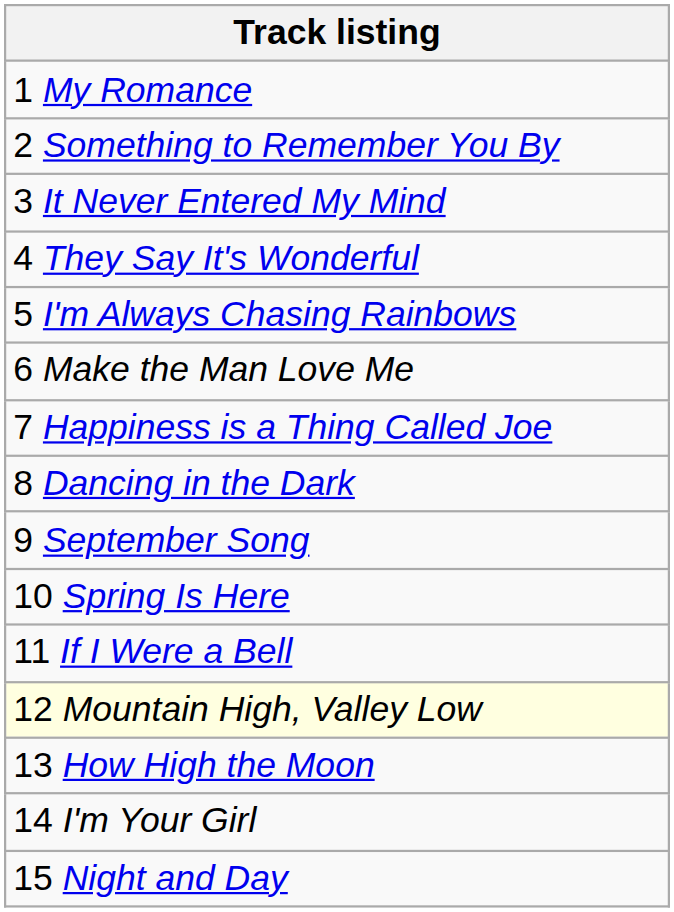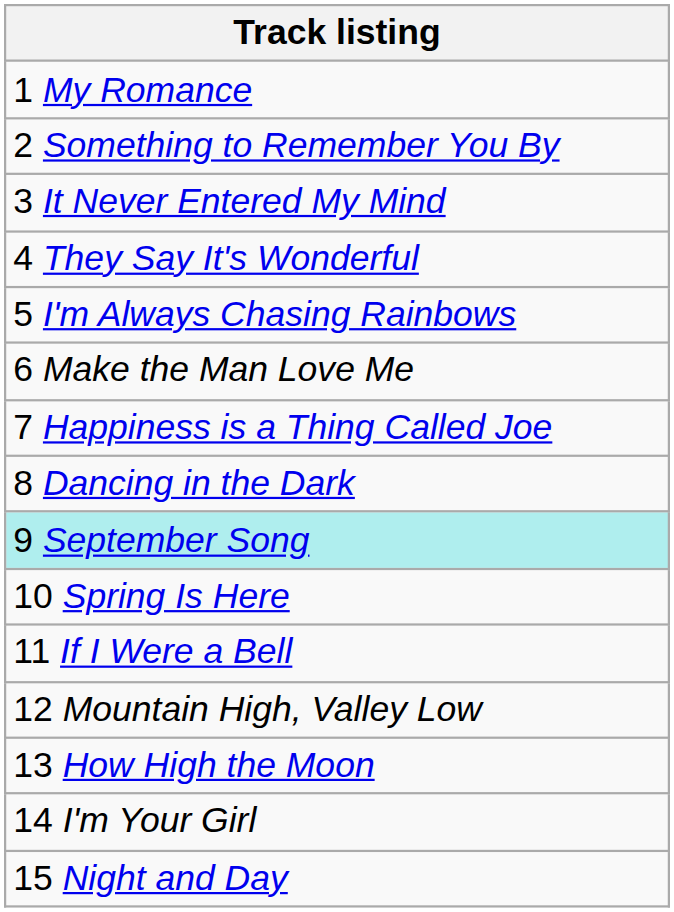(161, 539) no background -> (161, 539) paleturquoise background
(248, 708) lightyellow background -> (248, 708) no background
